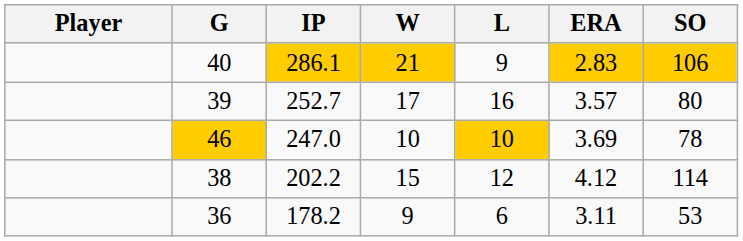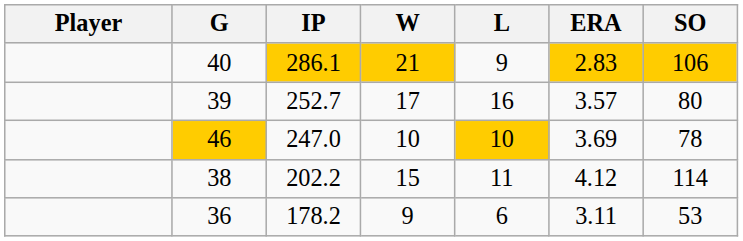(502, 178) 12 -> (502, 178) 11
